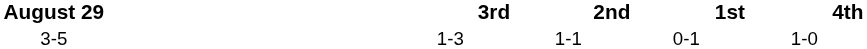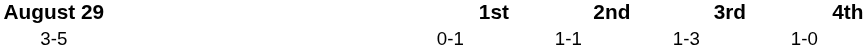columns swapped: (730, 12) <-> (494, 12)
